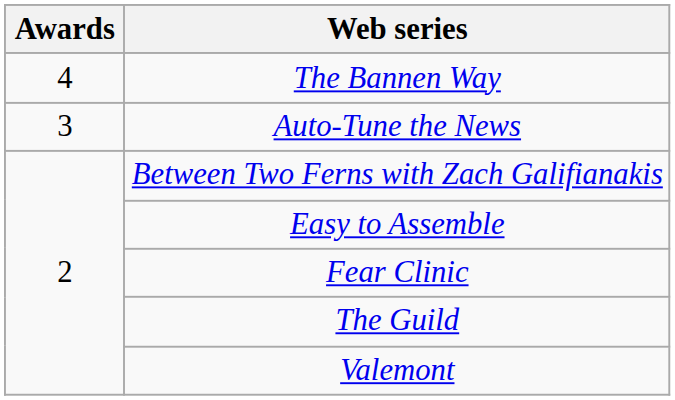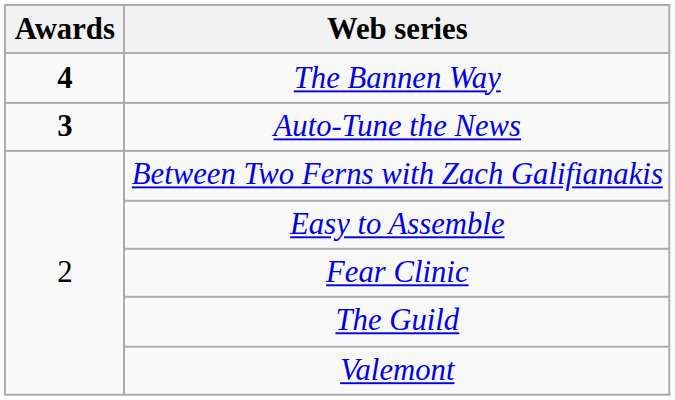(65, 77) normal -> (65, 77) bold
(65, 126) normal -> (65, 126) bold
